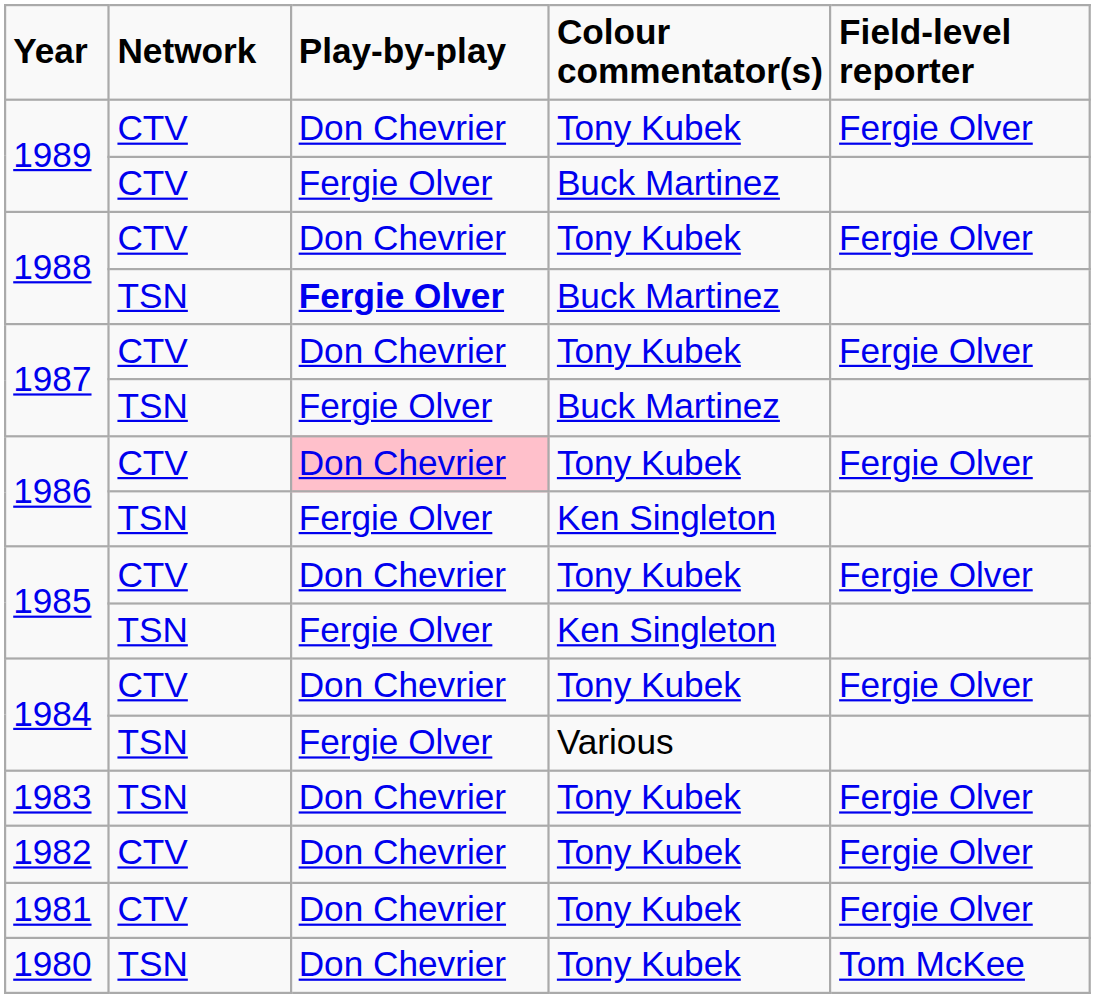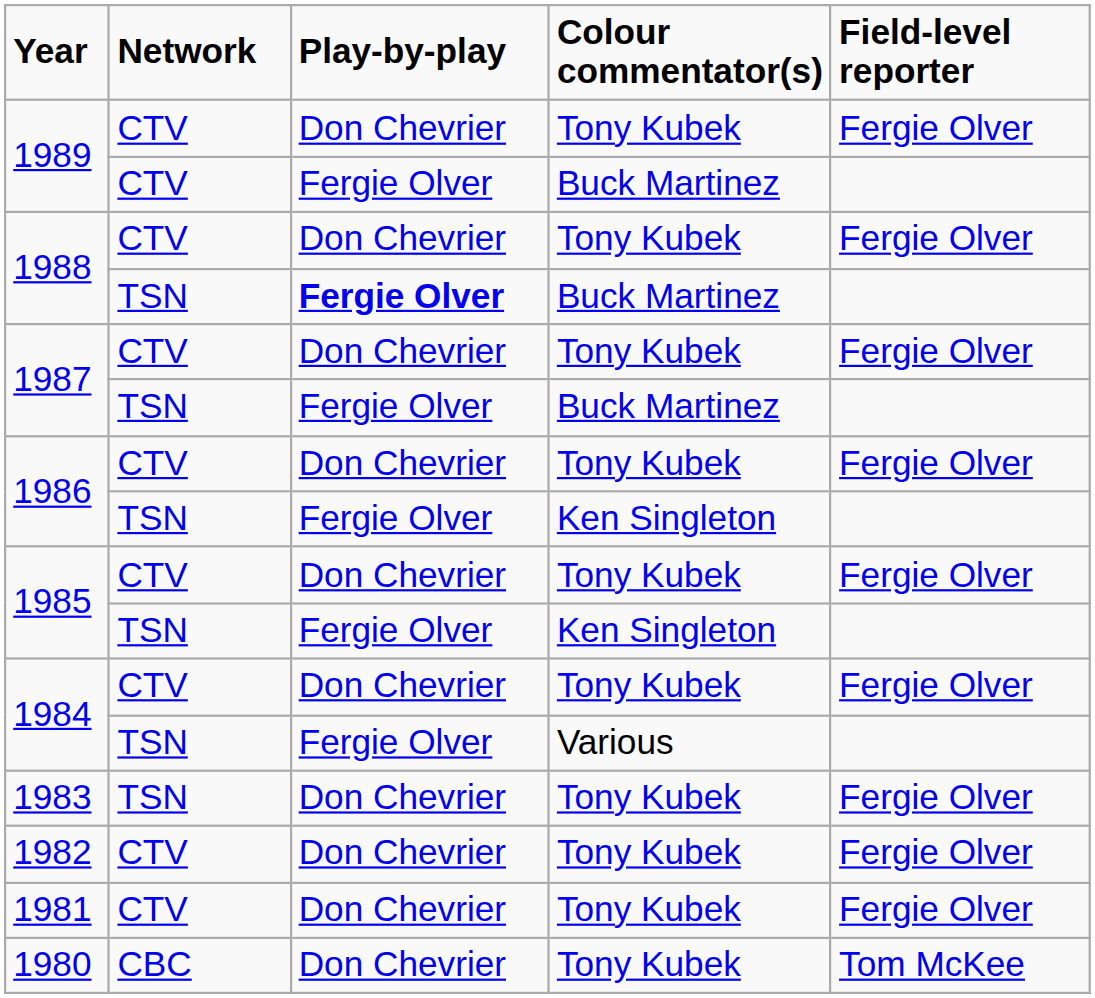(402, 462) pink background -> (402, 462) no background
(153, 965) TSN -> (155, 965) CBC
